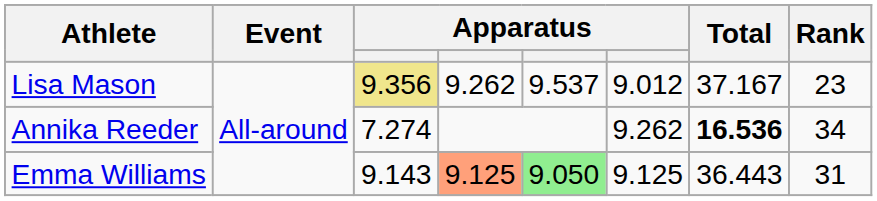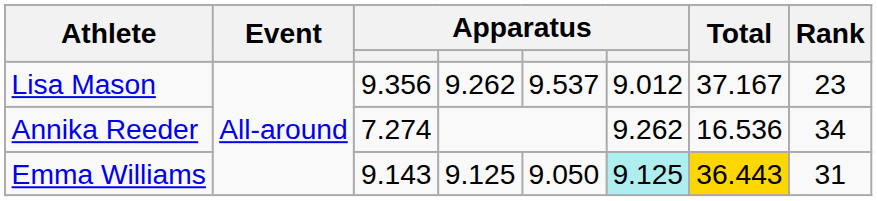(396, 85) khaki background -> (396, 85) no background
(739, 130) bold -> (739, 130) normal
(480, 174) lightsalmon background -> (480, 174) no background
(564, 174) lightgreen background -> (564, 174) no background
(648, 174) no background -> (648, 174) paleturquoise background
(739, 174) no background -> (739, 174) gold background
